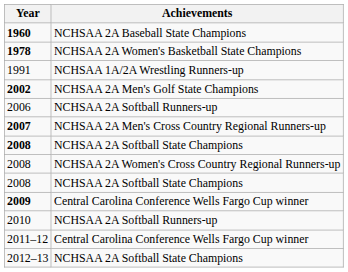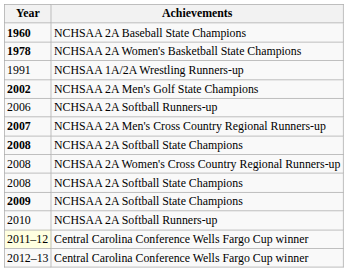(181, 201) Central Carolina Conference Wells Fargo Cup winner -> (148, 201) NCHSAA 2A Softball State Champions
(28, 239) no background -> (28, 239) lightyellow background
(148, 257) NCHSAA 2A Softball State Champions -> (181, 257) Central Carolina Conference Wells Fargo Cup winner
